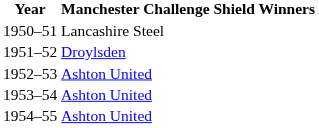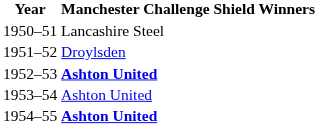(107, 73) normal -> (109, 73) bold
(107, 116) normal -> (109, 116) bold
